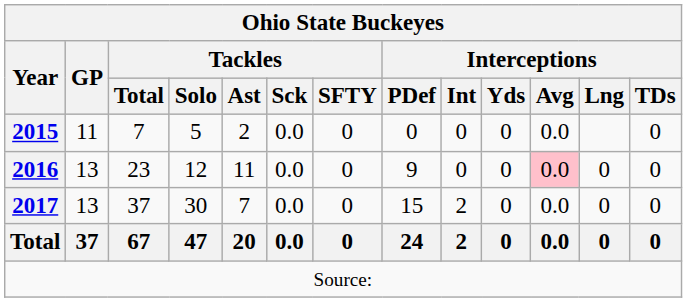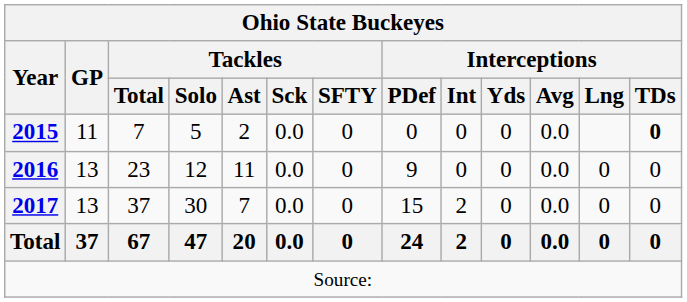(655, 132) normal -> (655, 132) bold
(555, 168) pink background -> (555, 168) no background
